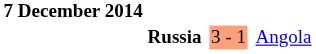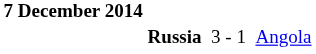(229, 37) lightsalmon background -> (229, 37) no background
